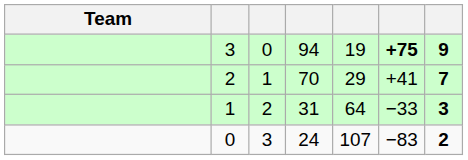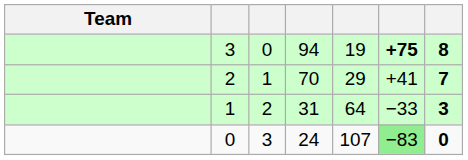(443, 49) 9 -> (443, 49) 8
(402, 139) no background -> (402, 139) lightgreen background
(443, 139) 2 -> (443, 139) 0
